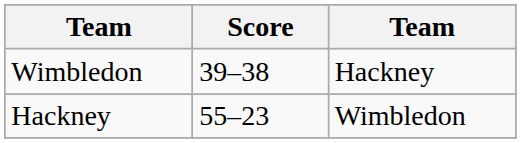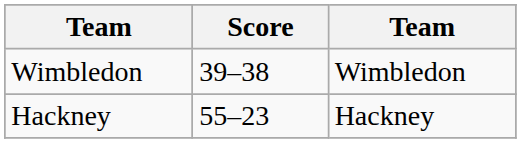(384, 71) Hackney -> (400, 71) Wimbledon
(400, 115) Wimbledon -> (384, 115) Hackney
